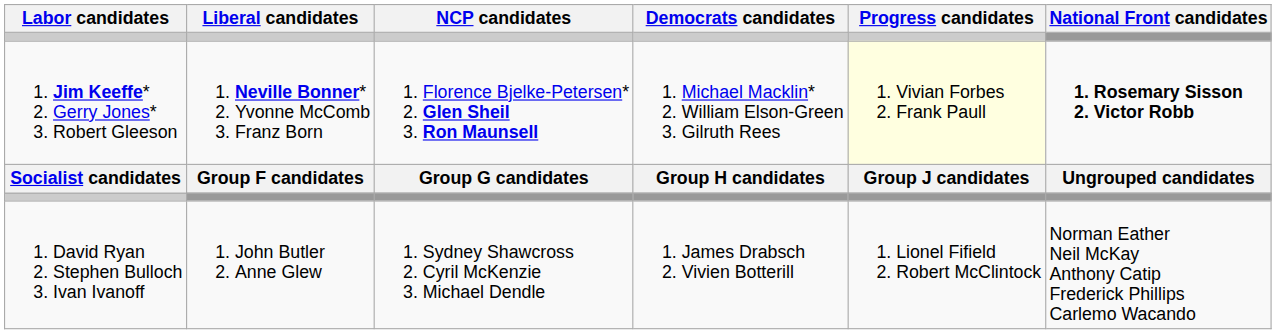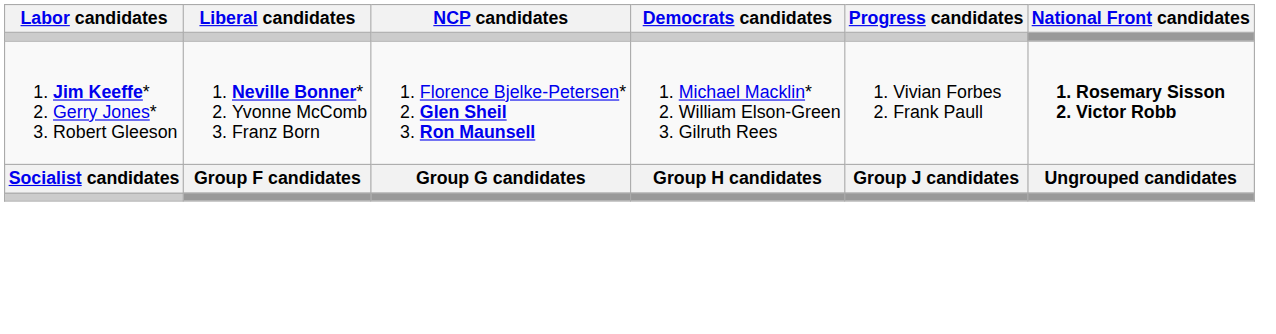(947, 103) lightyellow background -> (936, 103) no background
- row: (96, 273)
